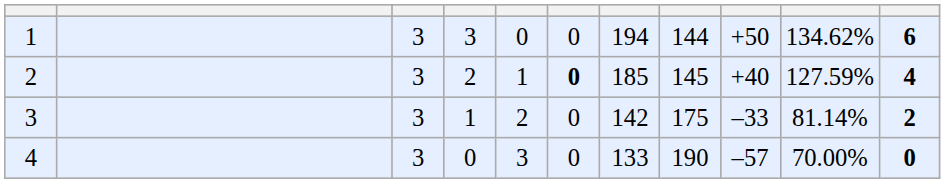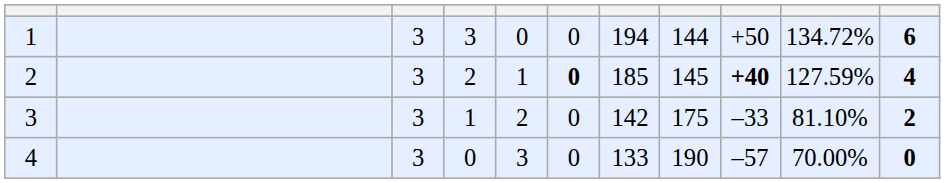(830, 36) 134.62% -> (830, 36) 134.72%
(750, 77) normal -> (750, 77) bold
(830, 117) 81.14% -> (830, 117) 81.10%
